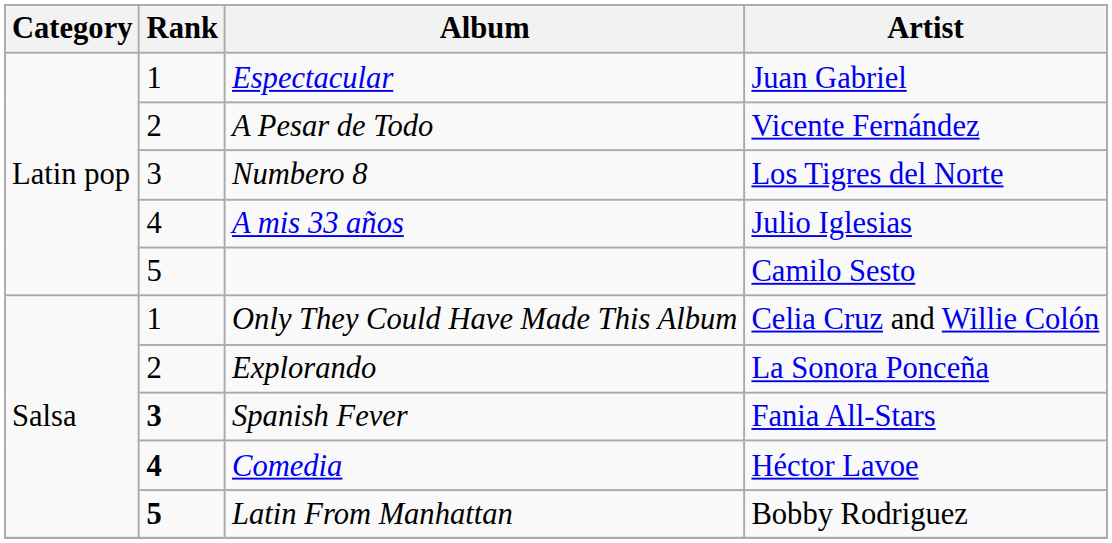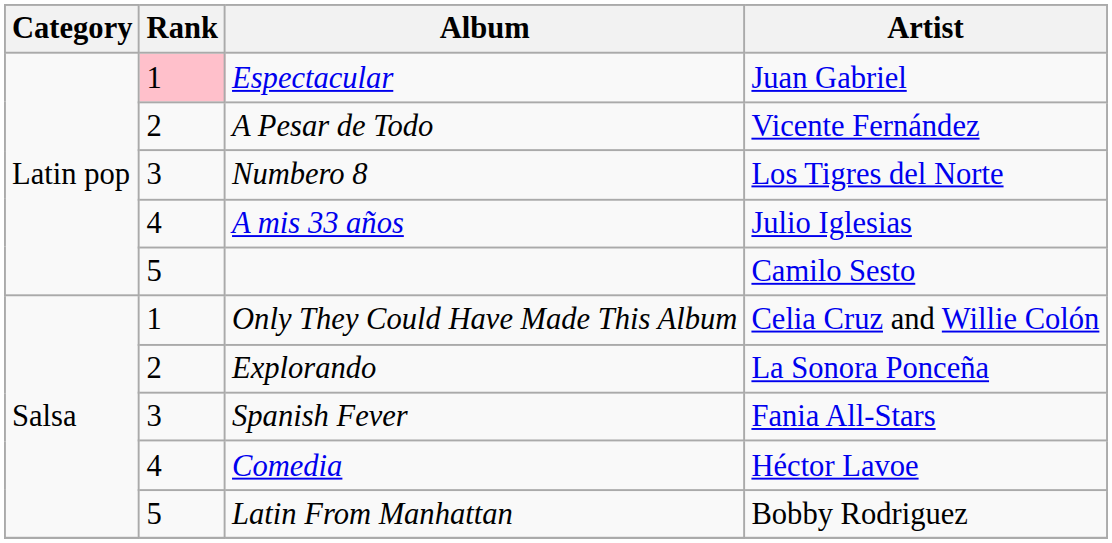(154, 77) no background -> (154, 77) pink background
(154, 416) bold -> (154, 416) normal
(154, 464) bold -> (154, 464) normal
(154, 513) bold -> (154, 513) normal
